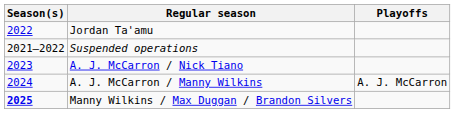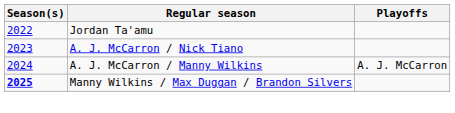- row: (134, 48)
